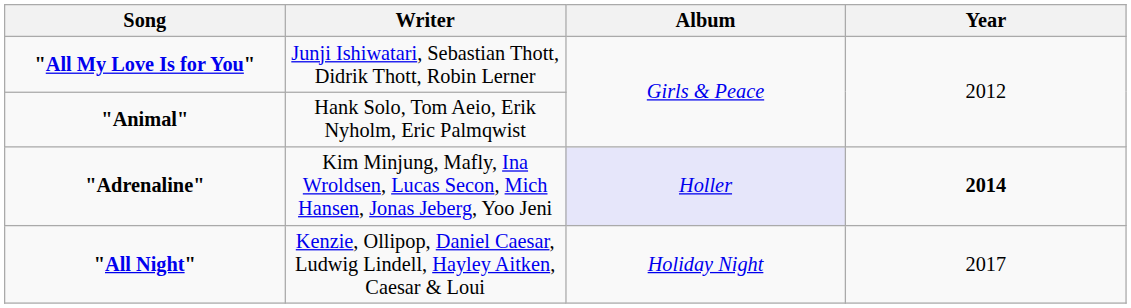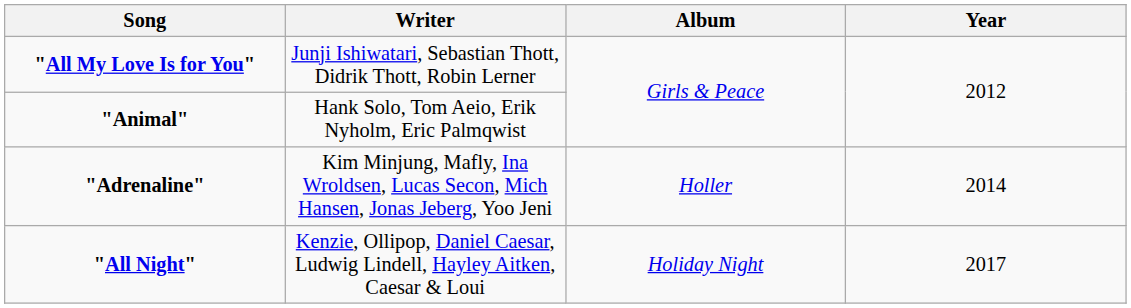(706, 185) lavender background -> (706, 185) no background
(986, 185) bold -> (986, 185) normal
